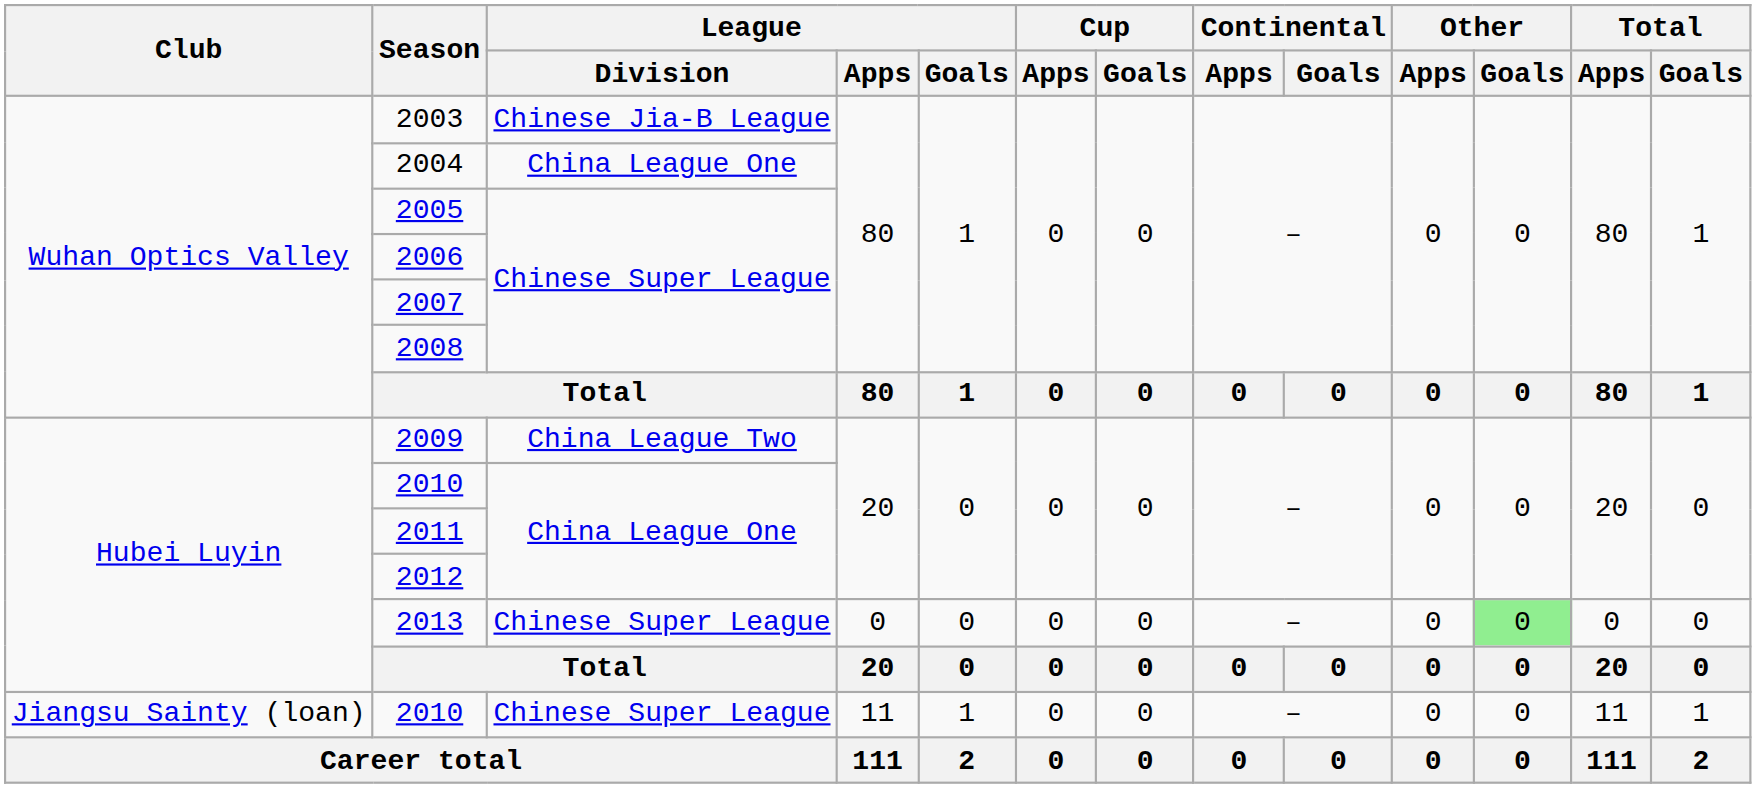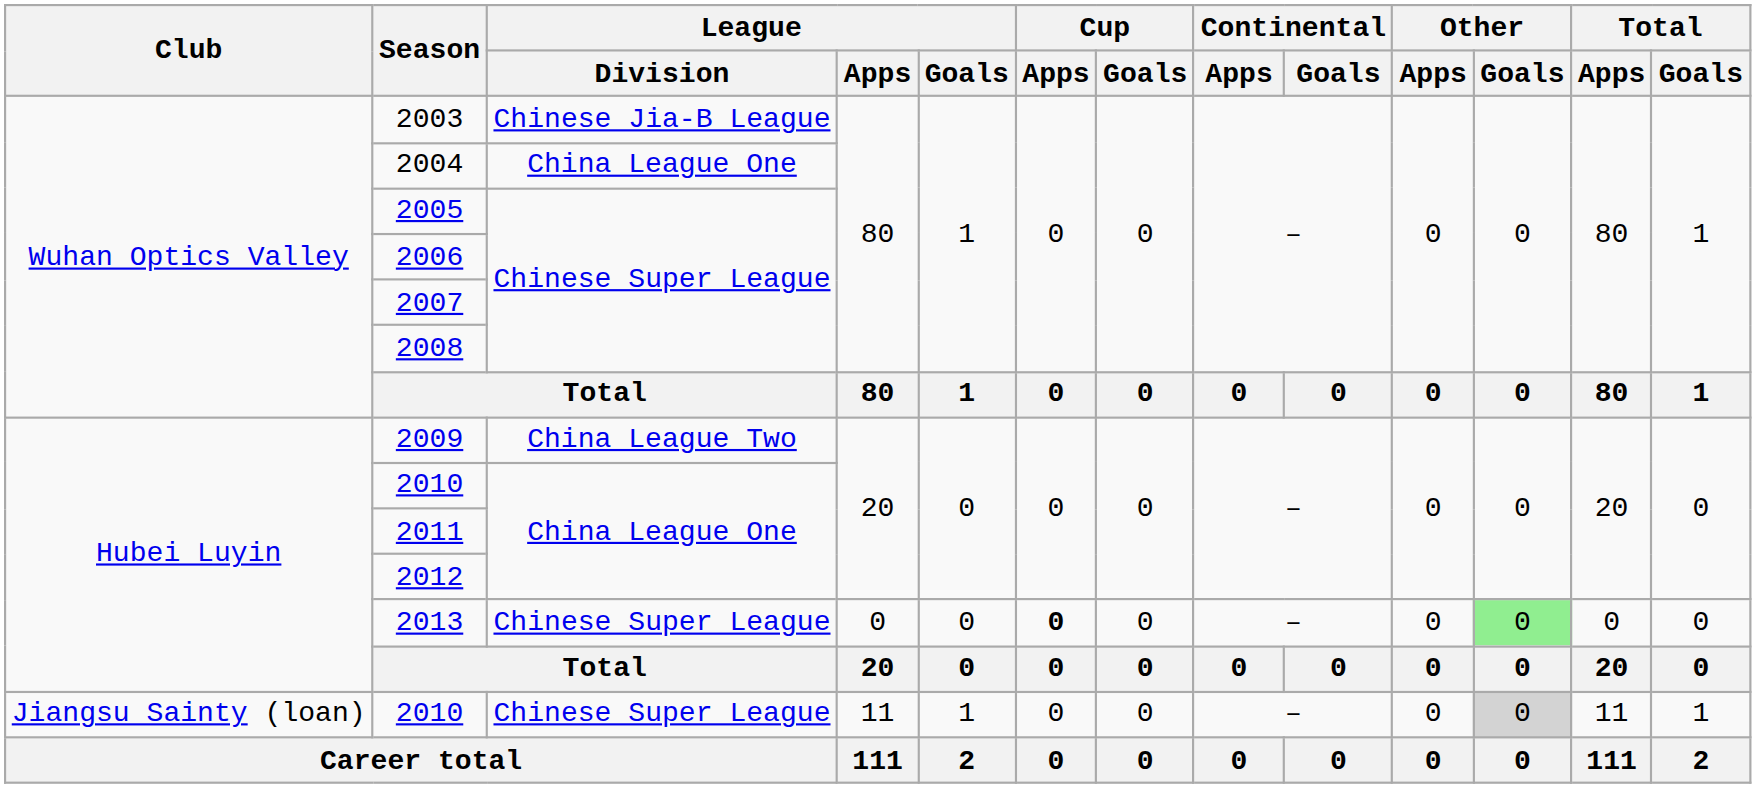(1056, 623) normal -> (1056, 623) bold
(1522, 714) no background -> (1522, 714) lightgrey background
